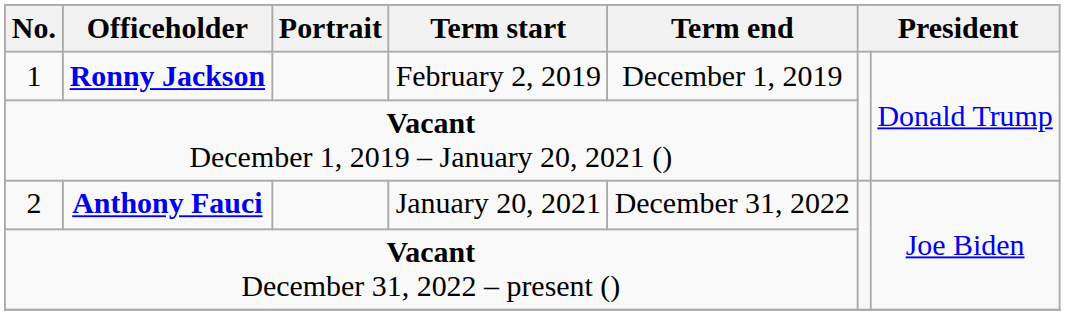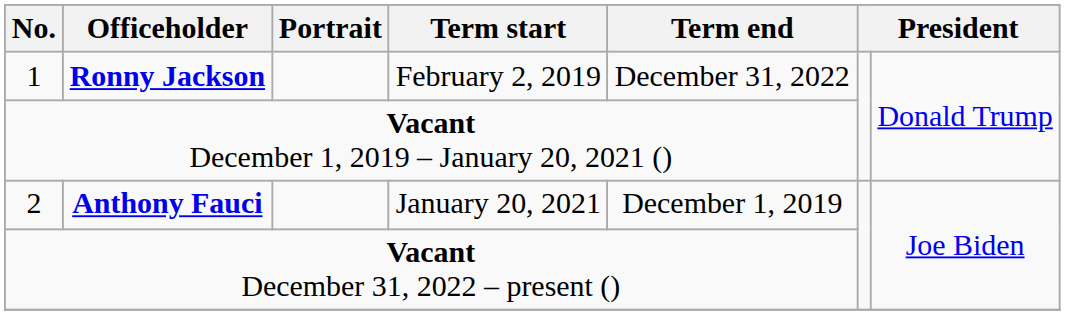(732, 75) December 1, 2019 -> (732, 75) December 31, 2022
(732, 204) December 31, 2022 -> (732, 204) December 1, 2019
